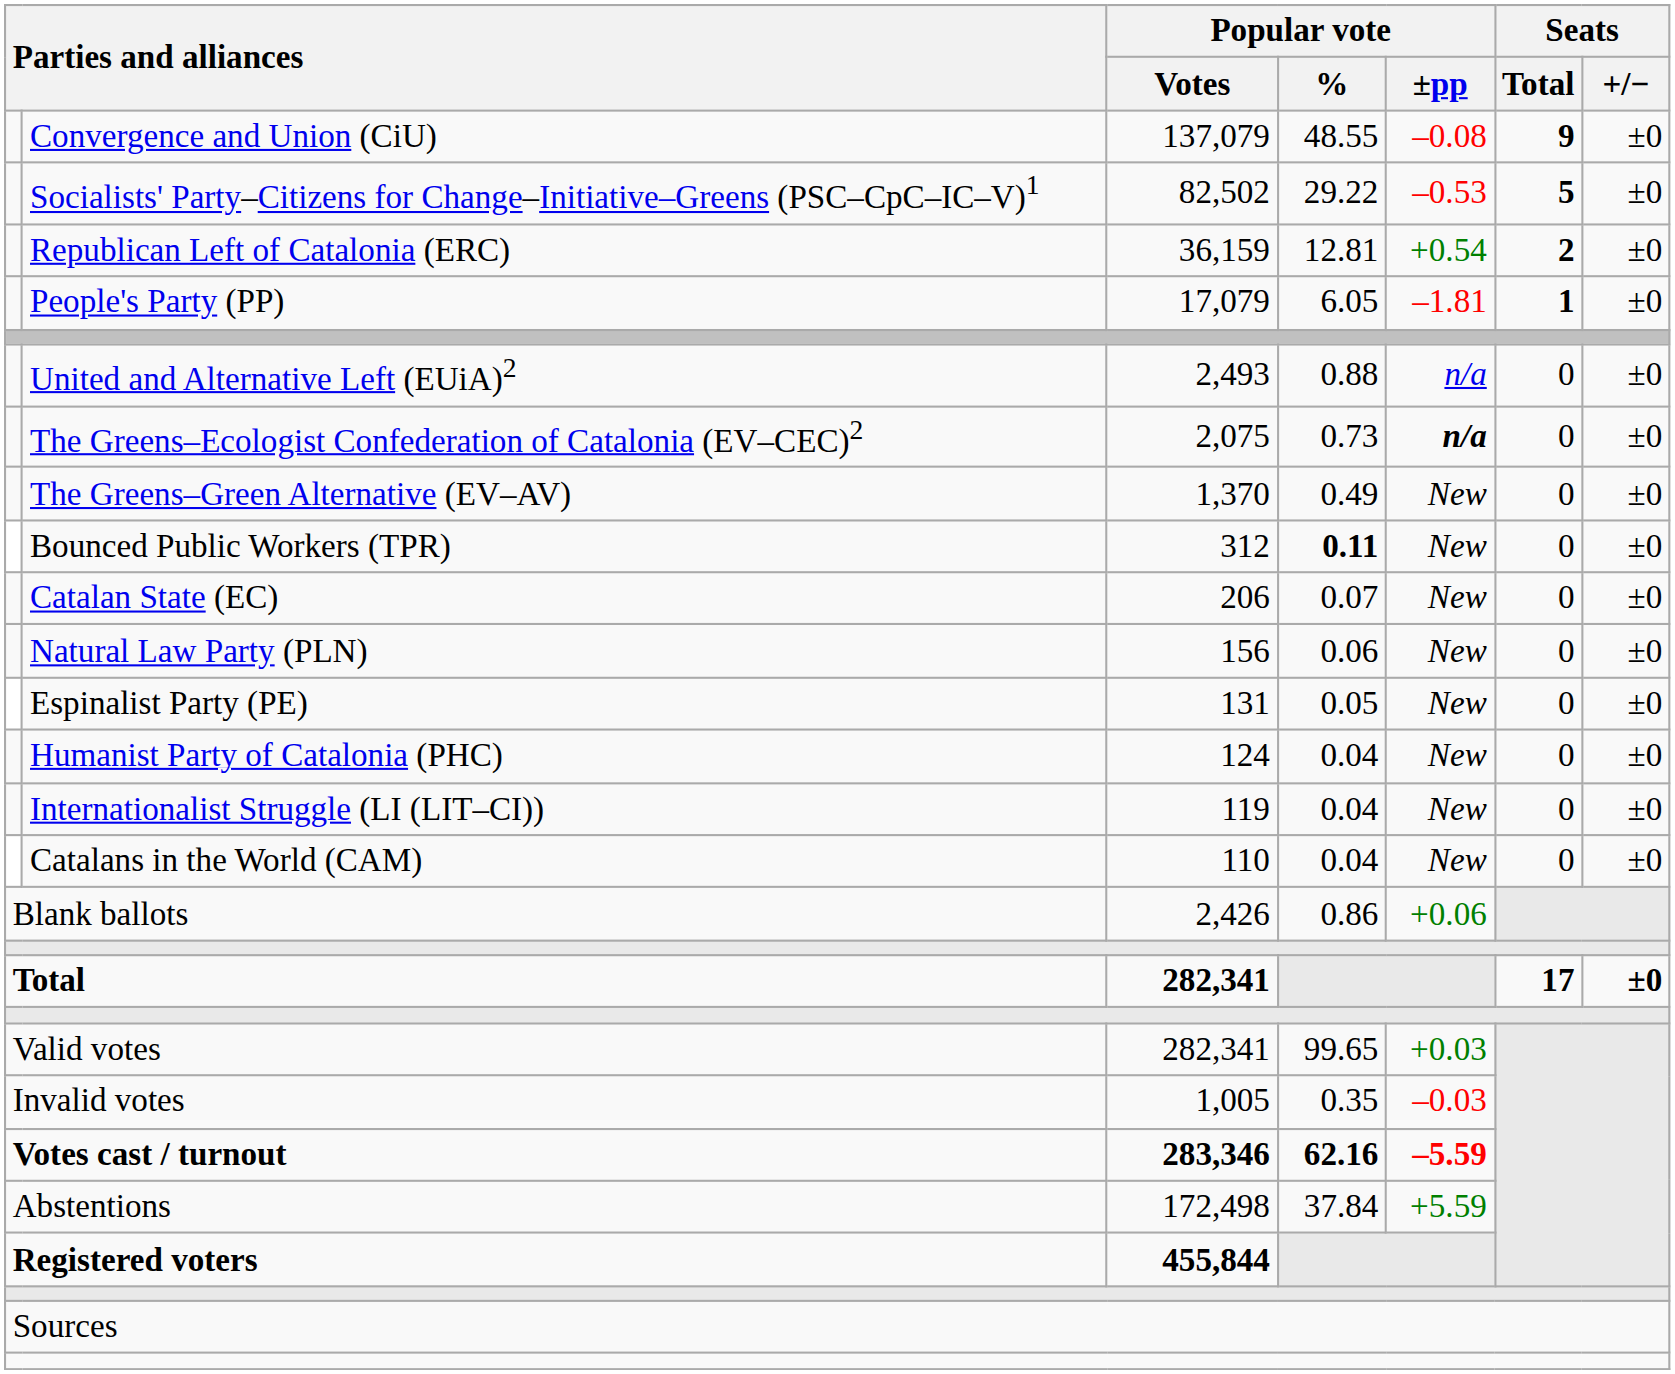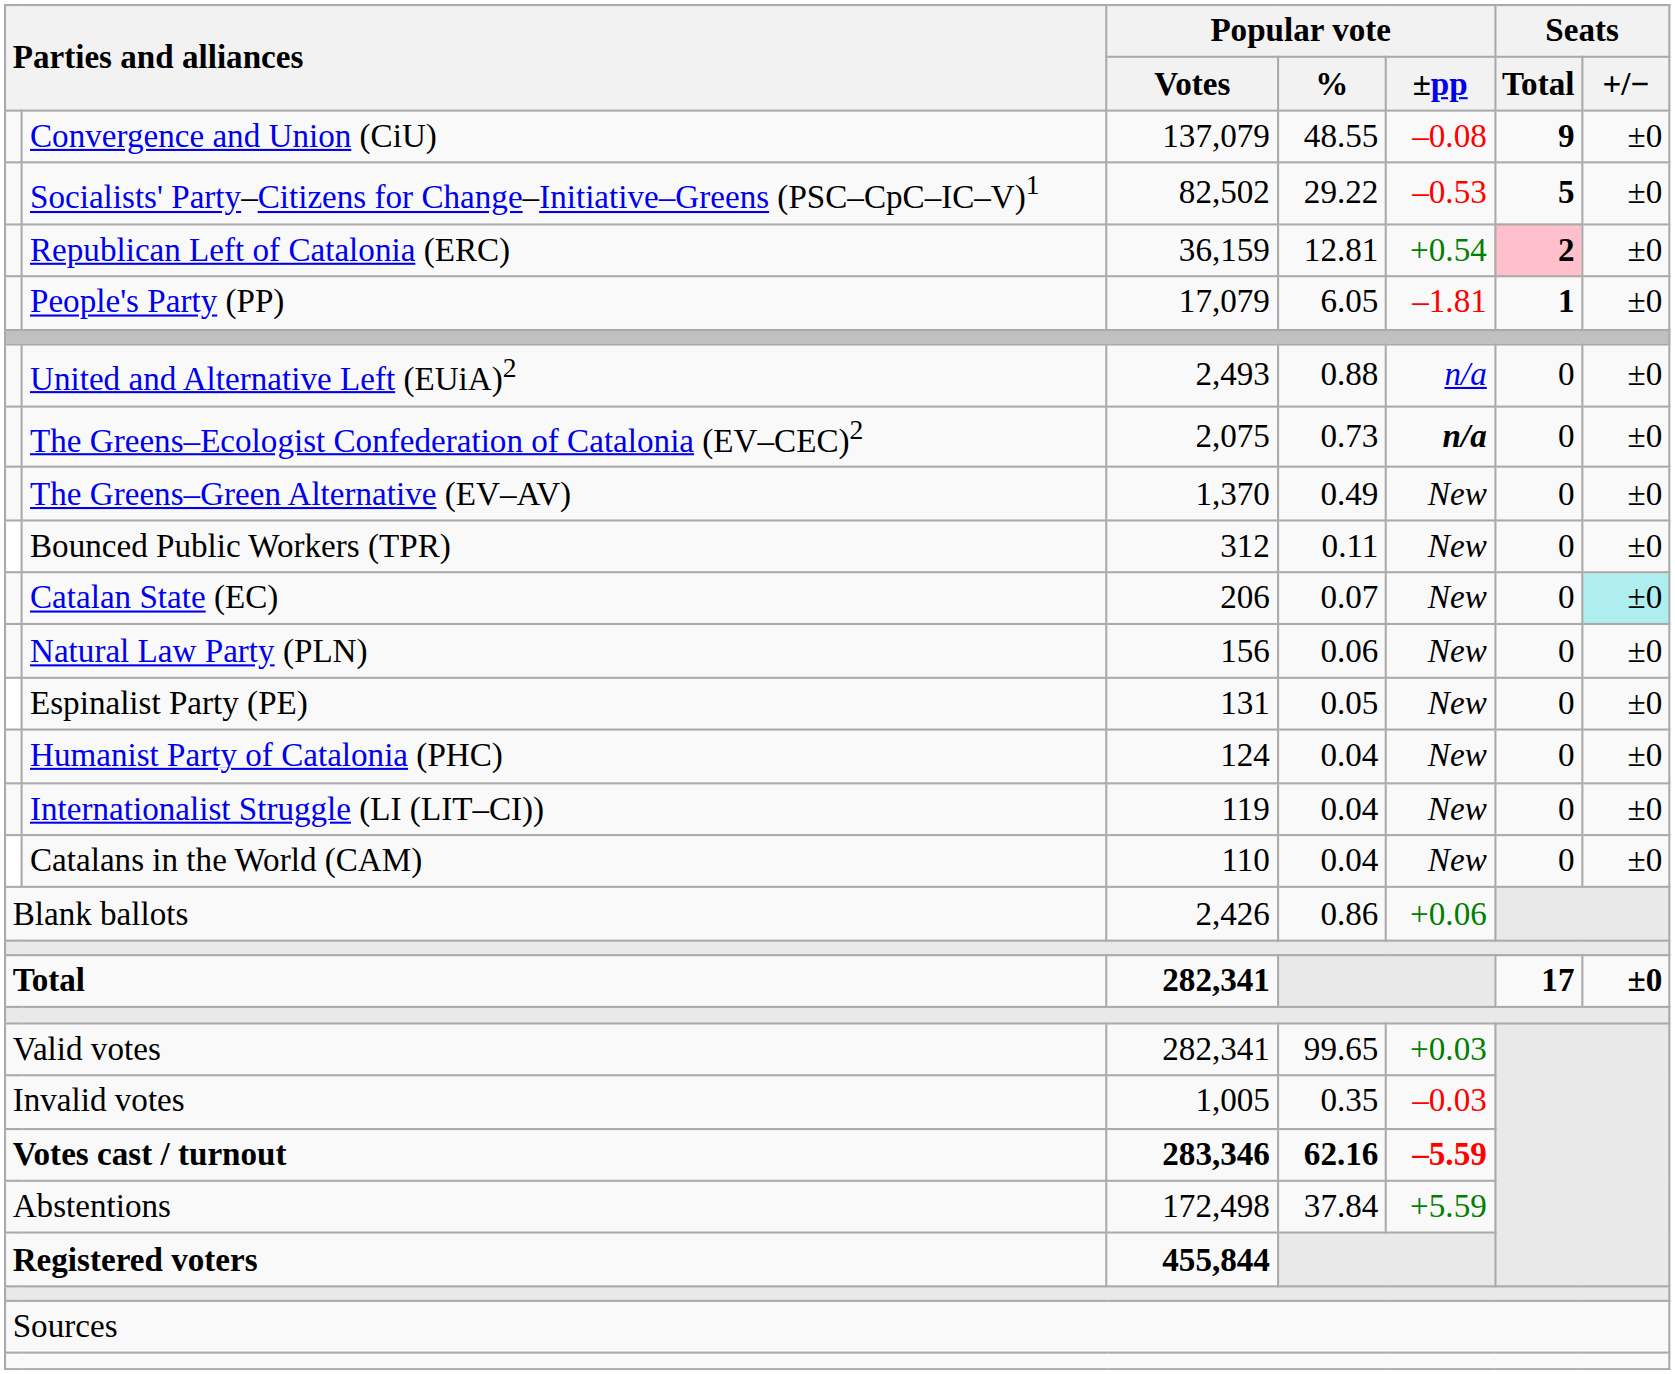(1566, 249) no background -> (1566, 249) pink background
(1350, 545) bold -> (1350, 545) normal
(1645, 598) no background -> (1645, 598) paleturquoise background
